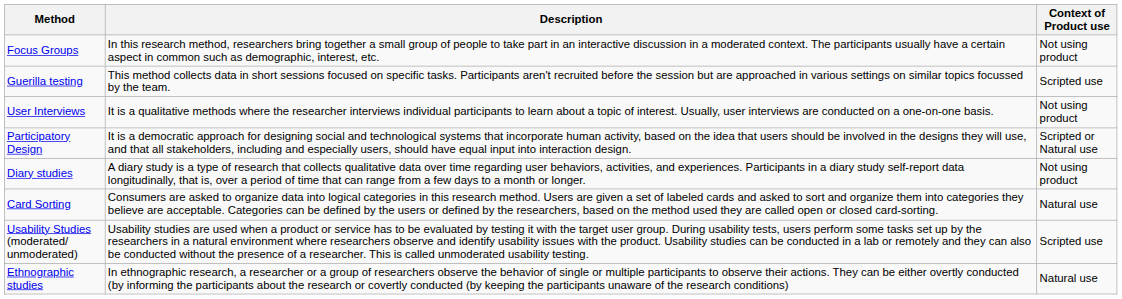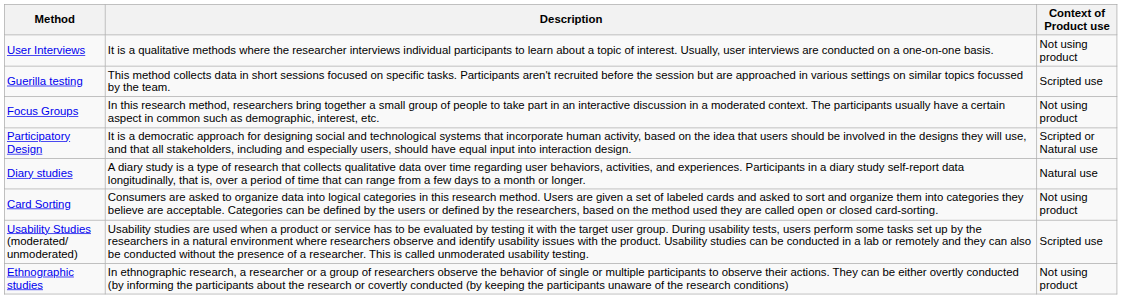rows swapped: (46, 112) <-> (43, 50)
(1064, 173) Not using product -> (1069, 173) Natural use
(1069, 204) Natural use -> (1064, 204) Not using product
(1069, 279) Natural use -> (1064, 279) Not using product
